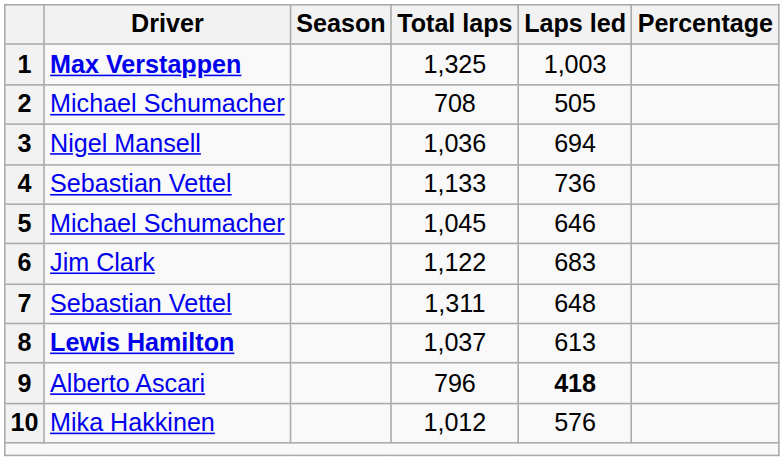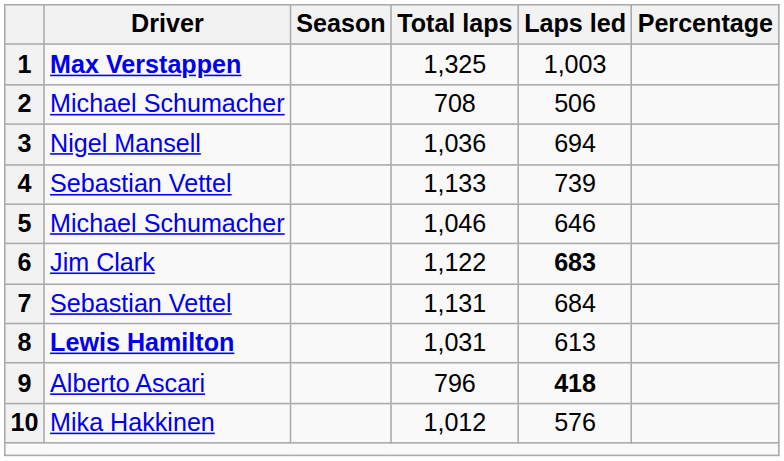(575, 104) 505 -> (575, 104) 506
(575, 183) 736 -> (575, 183) 739
(455, 223) 1,045 -> (455, 223) 1,046
(575, 263) normal -> (575, 263) bold
(455, 303) 1,311 -> (455, 303) 1,131
(575, 303) 648 -> (575, 303) 684
(455, 343) 1,037 -> (455, 343) 1,031
